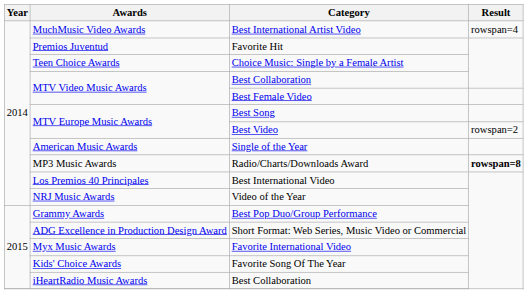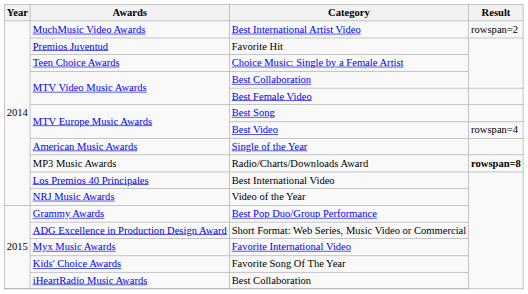(495, 29) rowspan=4 -> (495, 29) rowspan=2
(495, 130) rowspan=2 -> (495, 130) rowspan=4
